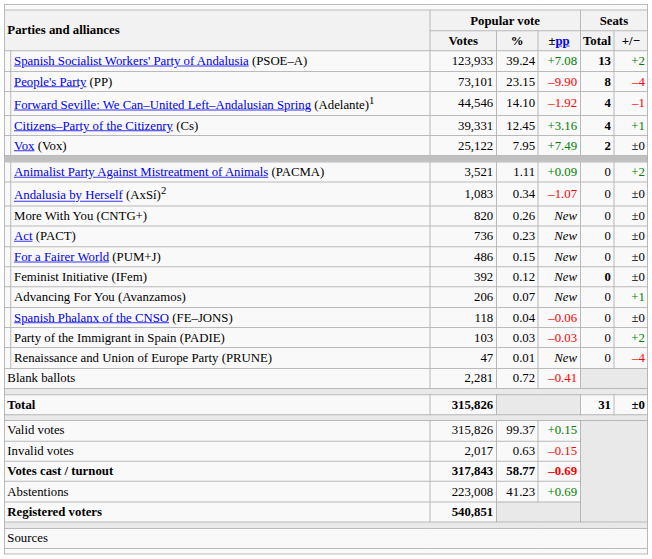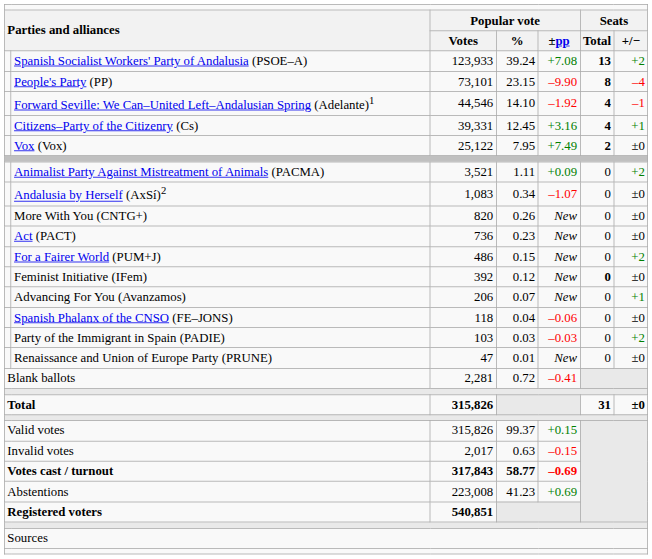(638, 256) ±0 -> (638, 256) +2
(638, 358) –4 -> (638, 358) ±0
